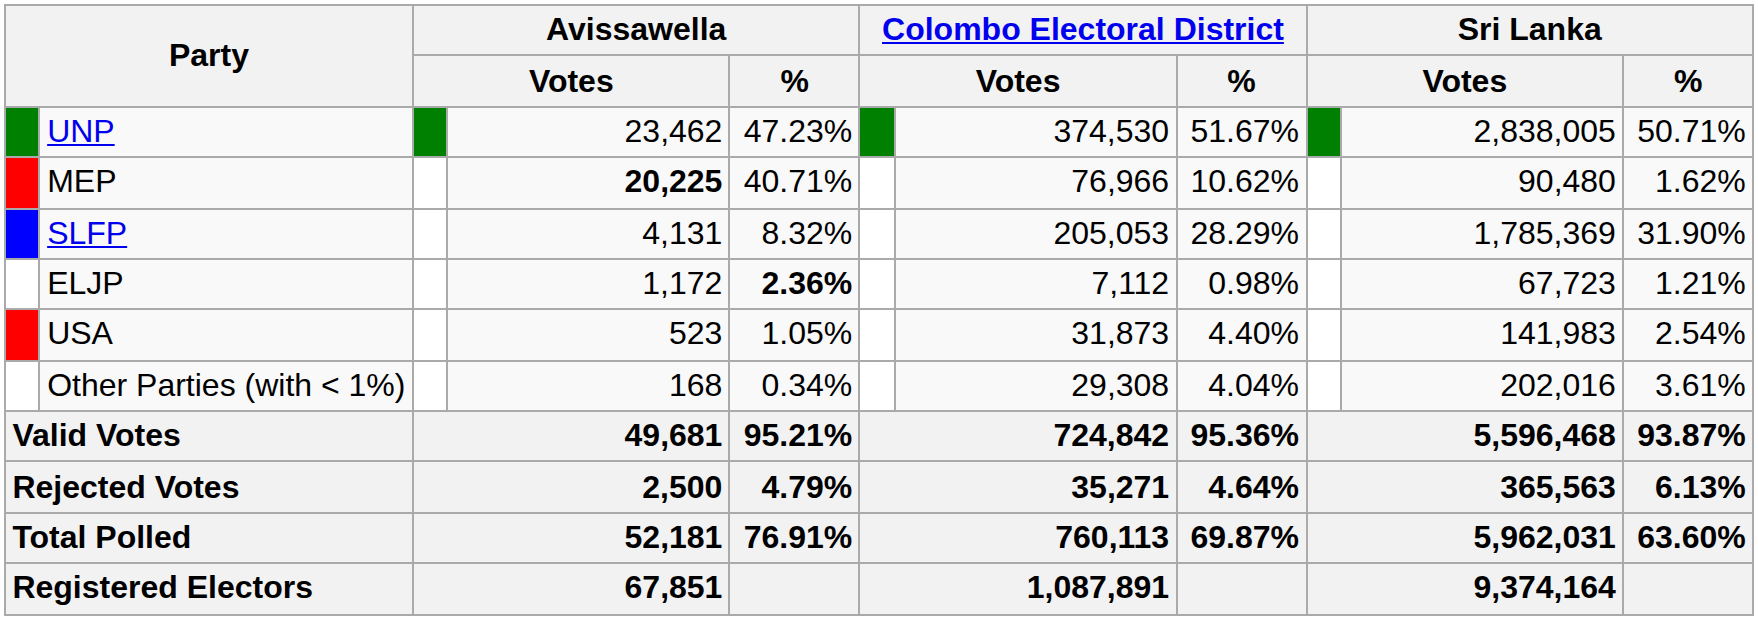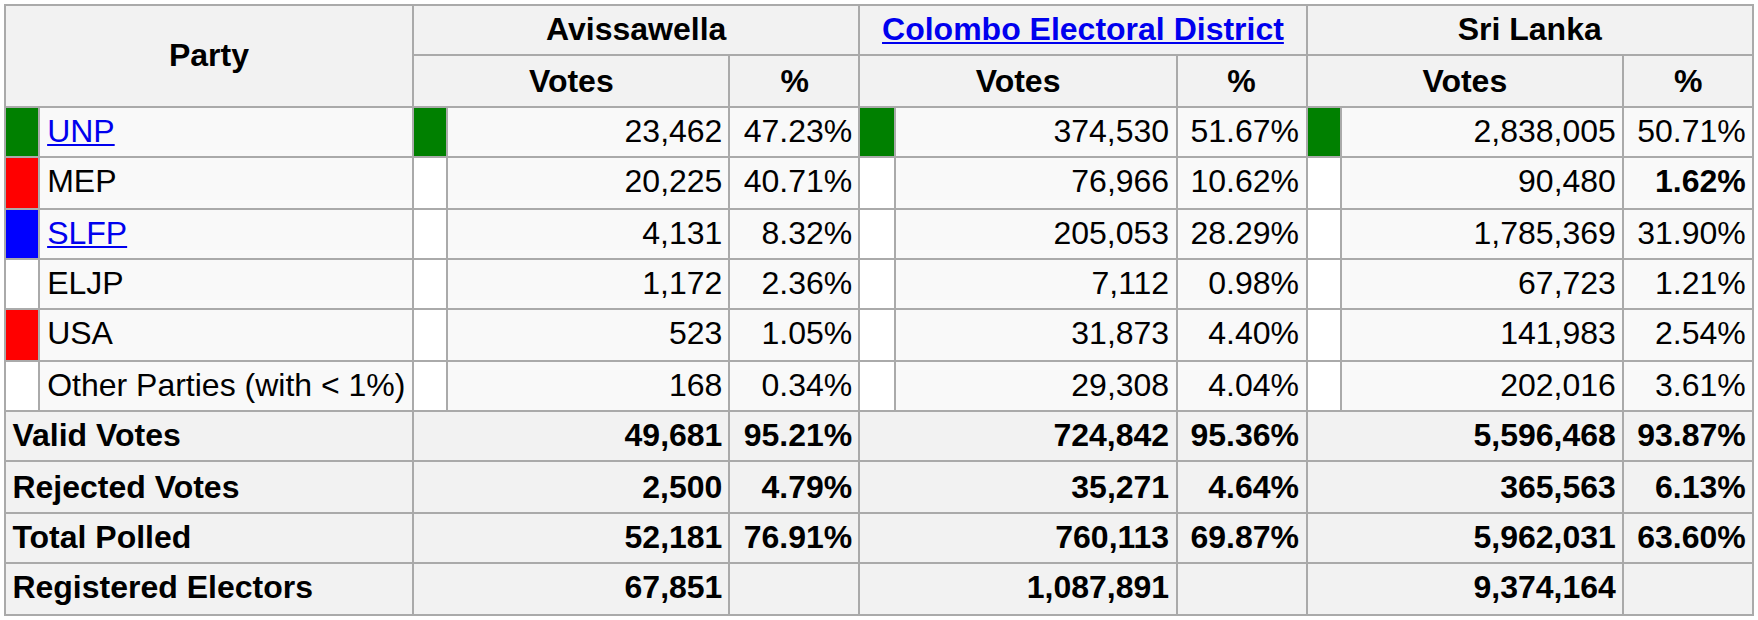(673, 182) bold -> (673, 182) normal
(1700, 182) normal -> (1700, 182) bold
(807, 283) bold -> (807, 283) normal
